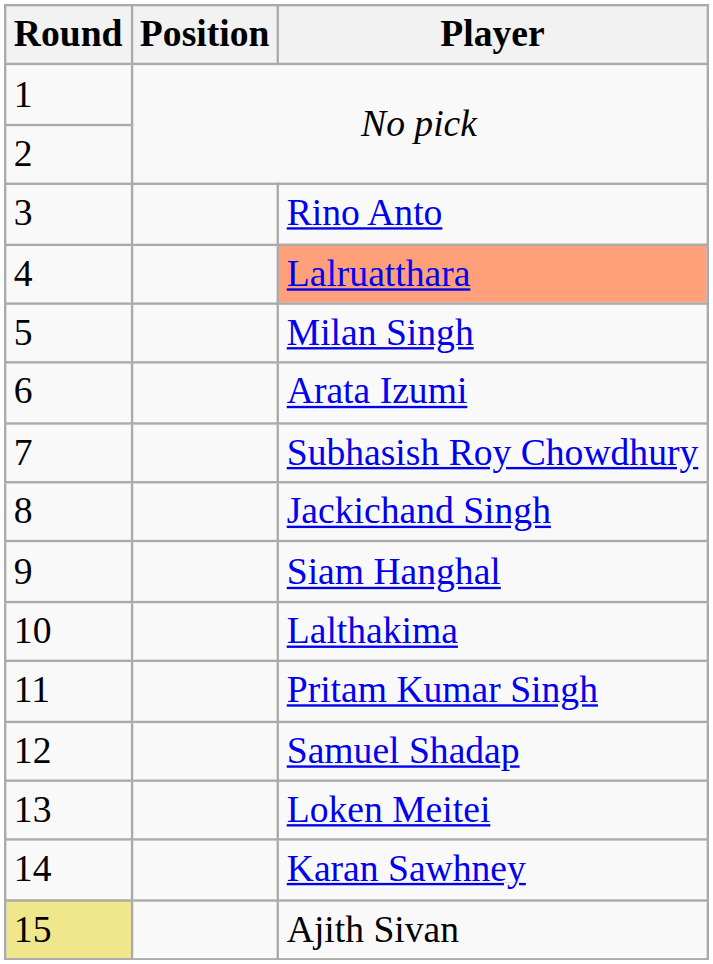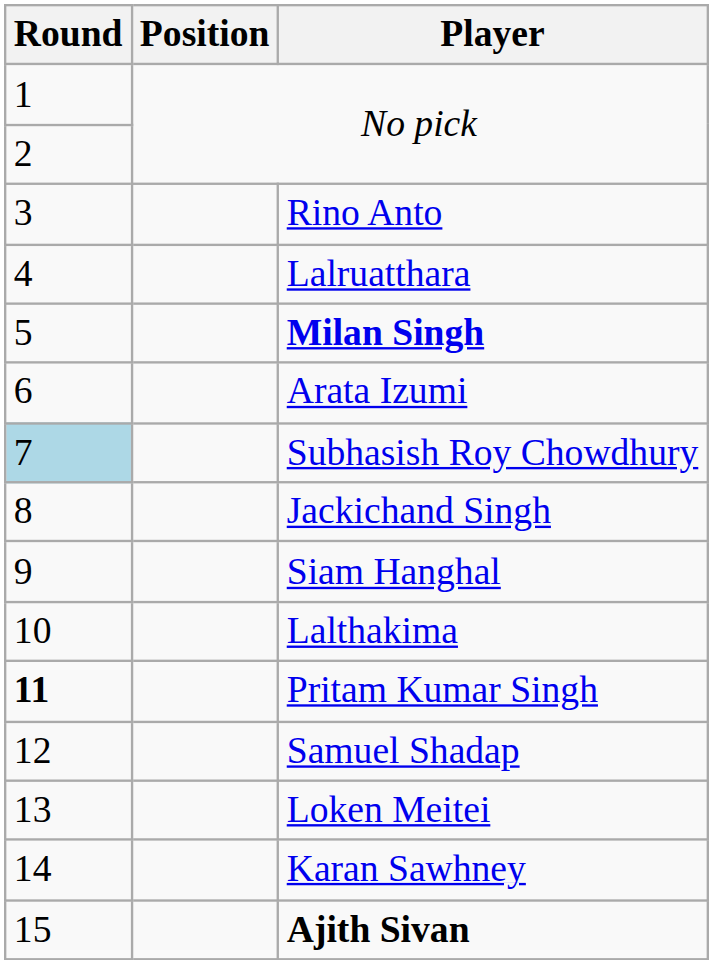(379, 272) lightsalmon background -> (379, 272) no background
(380, 332) normal -> (385, 332) bold
(23, 451) no background -> (23, 451) lightblue background
(32, 690) normal -> (32, 690) bold
(33, 928) khaki background -> (33, 928) no background
(373, 928) normal -> (378, 928) bold
